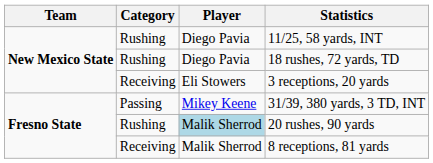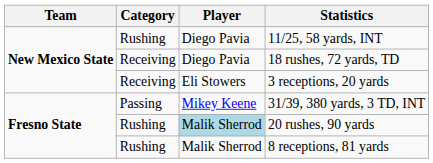(143, 59) Rushing -> (148, 59) Receiving
(148, 147) Receiving -> (143, 147) Rushing
